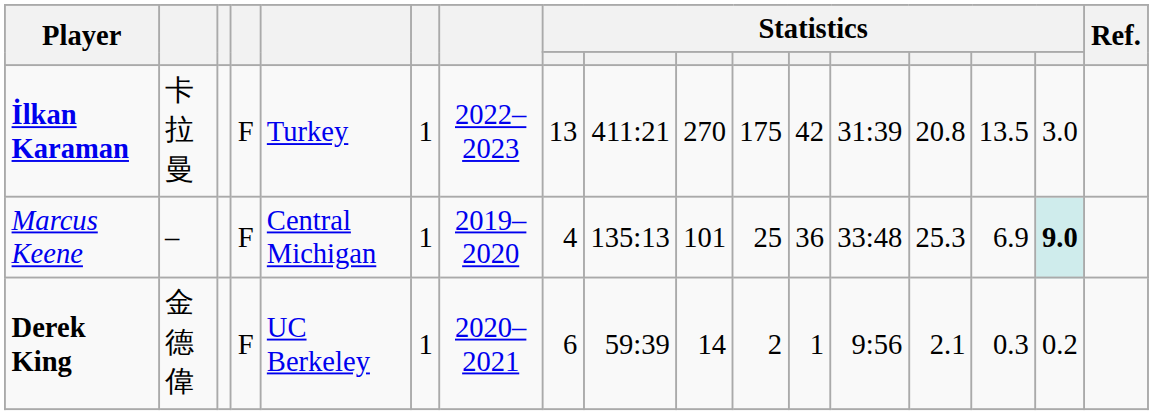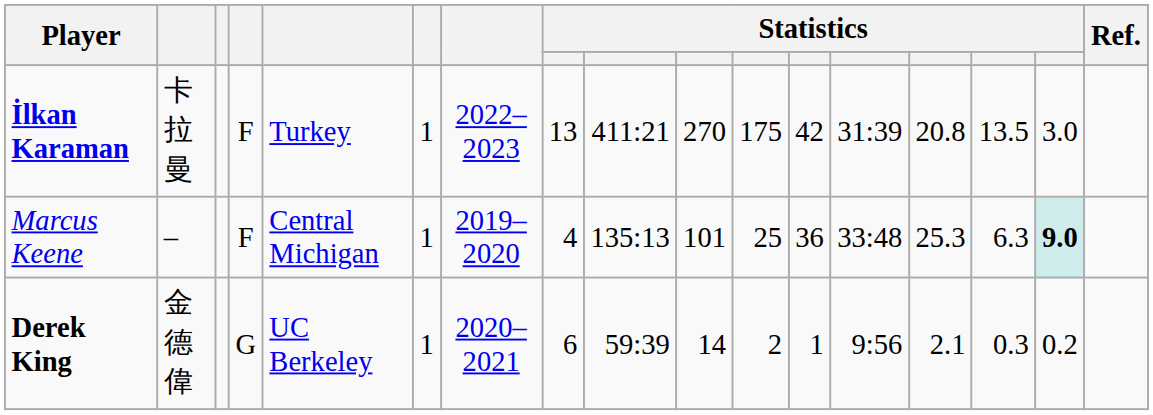(1011, 237) 6.9 -> (1011, 237) 6.3
(246, 343) F -> (246, 343) G
